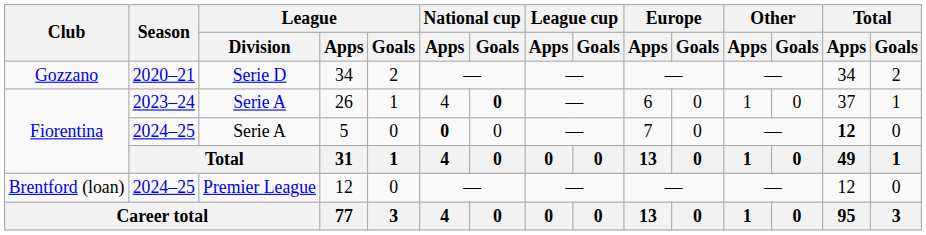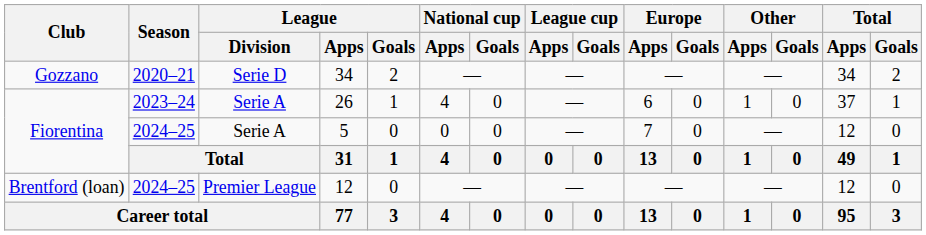(497, 103) bold -> (497, 103) normal
(445, 131) bold -> (445, 131) normal
(846, 131) bold -> (846, 131) normal
